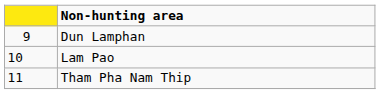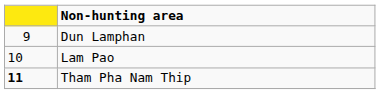(15, 78) normal -> (15, 78) bold
